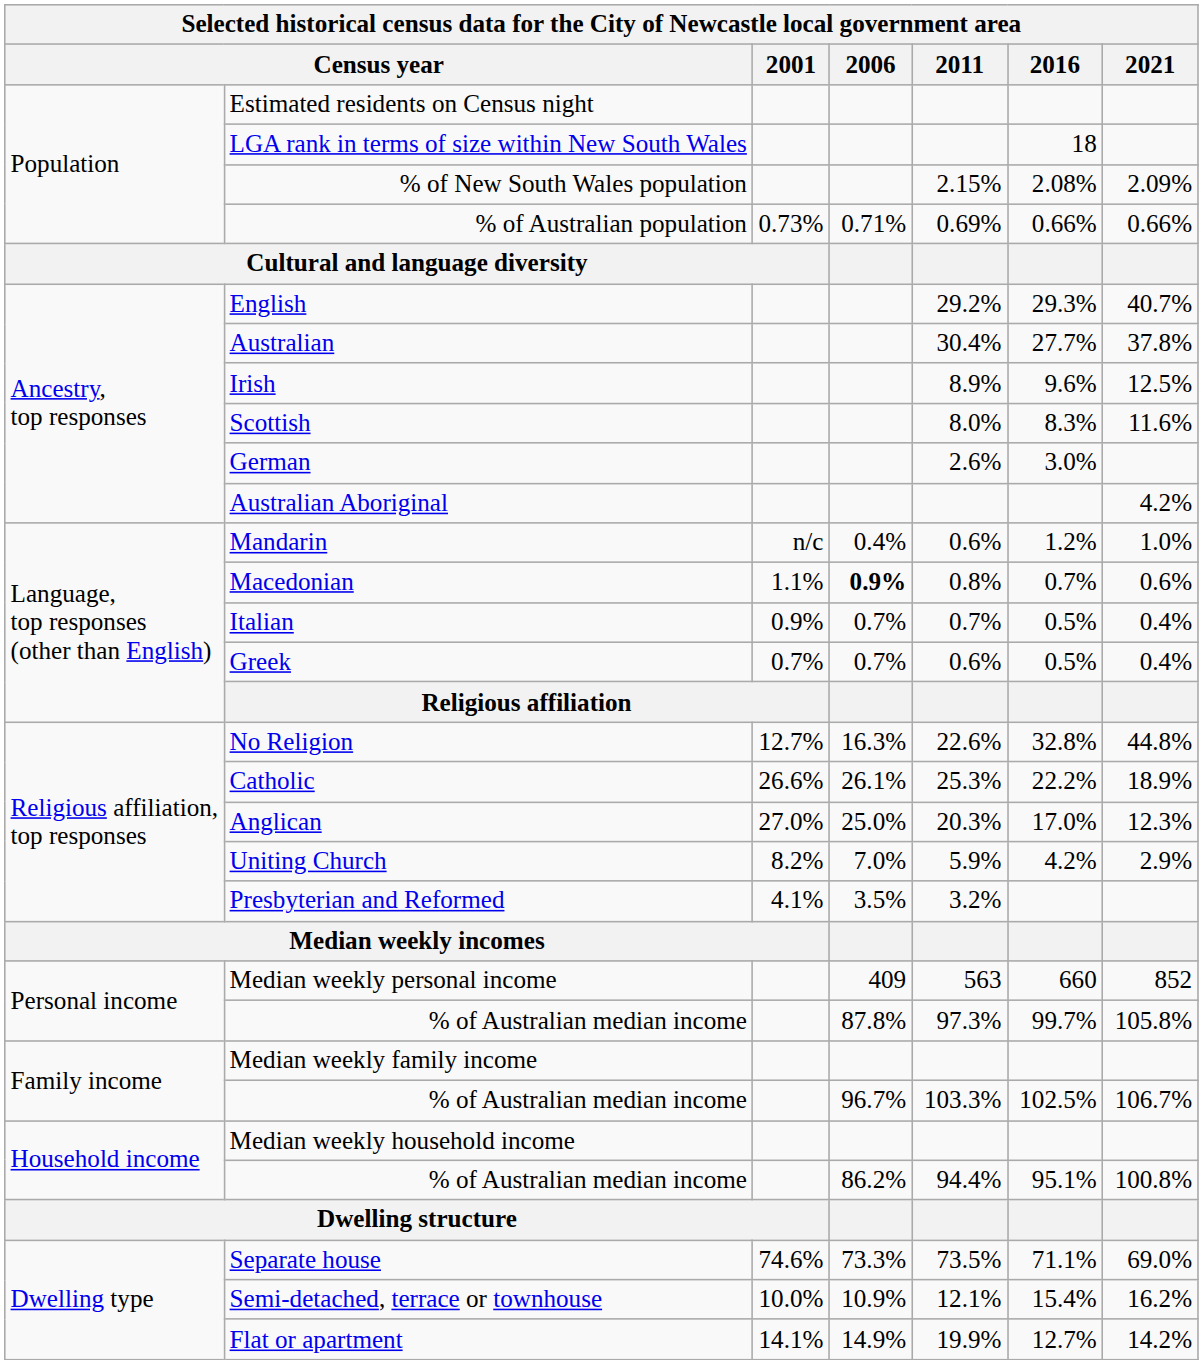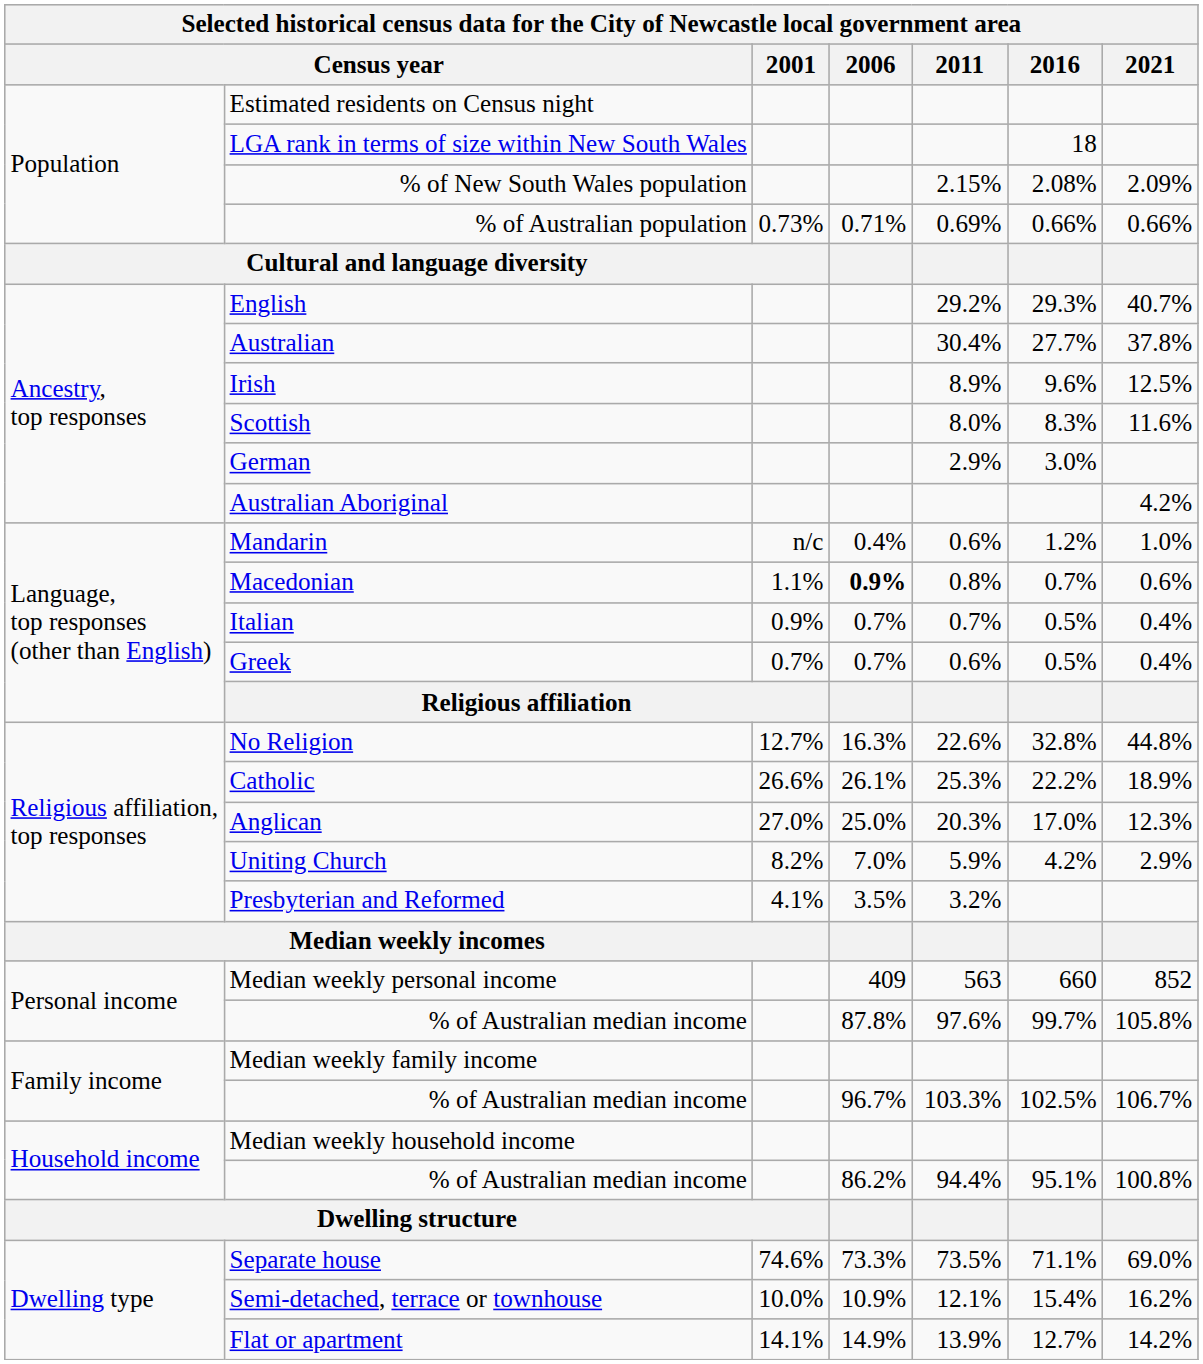(975, 462) 2.6% -> (975, 462) 2.9%
(966, 1020) 97.3% -> (966, 1020) 97.6%
(966, 1339) 19.9% -> (966, 1339) 13.9%
